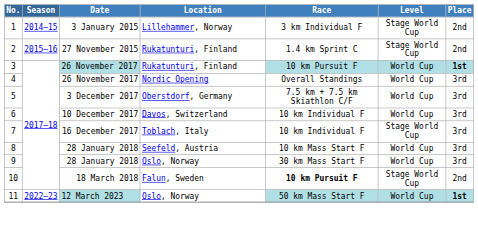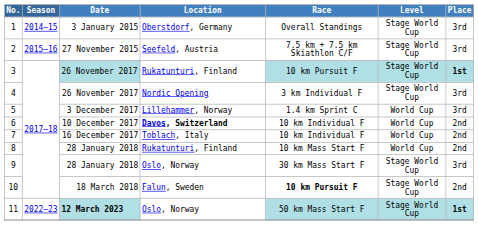(187, 28) Lillehammer, Norway -> (187, 28) Oberstdorf, Germany
(322, 28) 3 km Individual F -> (322, 28) Overall Standings
(460, 28) 2nd -> (460, 28) 3rd
(190, 50) Rukatunturi, Finland -> (180, 50) Seefeld, Austria
(322, 50) 1.4 km Sprint C -> (322, 50) 7.5 km + 7.5 km Skiathlon C/F
(460, 50) 2nd -> (460, 50) 3rd
(412, 67) World Cup -> (412, 72) Stage World Cup
(322, 80) Overall Standings -> (322, 93) 3 km Individual F
(412, 80) World Cup -> (412, 93) Stage World Cup
(187, 97) Oberstdorf, Germany -> (187, 111) Lillehammer, Norway
(322, 97) 7.5 km + 7.5 km Skiathlon C/F -> (322, 111) 1.4 km Sprint C
(185, 114) normal -> (185, 123) bold
(460, 114) 3rd -> (460, 123) 2nd
(412, 132) Stage World Cup -> (412, 136) World Cup
(460, 132) 3rd -> (460, 136) 2nd
(180, 149) Seefeld, Austria -> (190, 149) Rukatunturi, Finland
(460, 149) 3rd -> (460, 149) 2nd
(412, 162) World Cup -> (412, 166) Stage World Cup
(92, 196) normal -> (92, 210) bold
(412, 196) World Cup -> (412, 210) Stage World Cup
